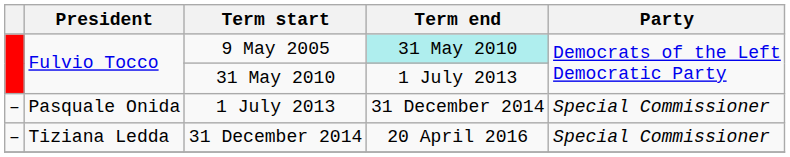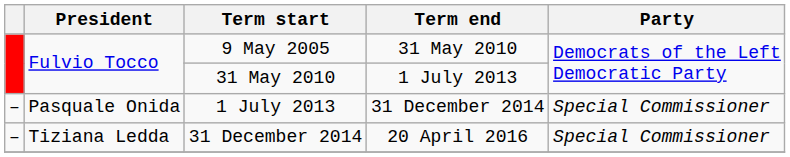(458, 49) paleturquoise background -> (458, 49) no background
